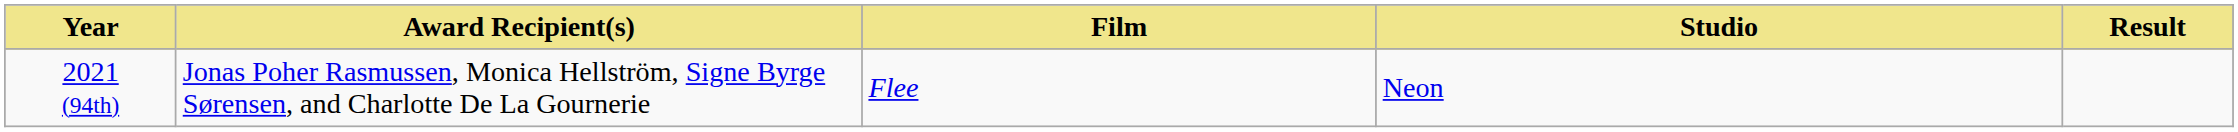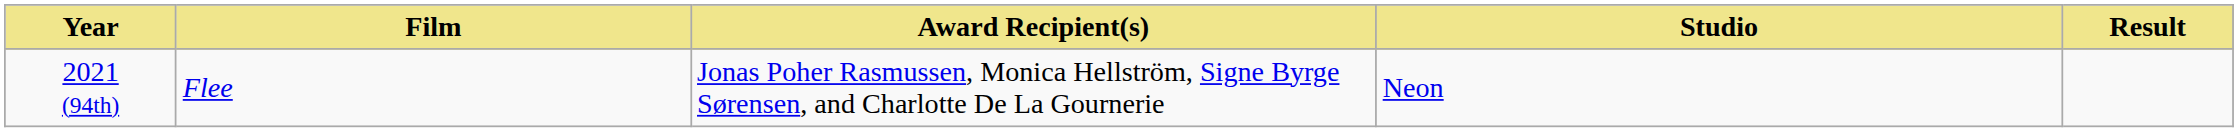columns swapped: (1119, 26) <-> (519, 26)
